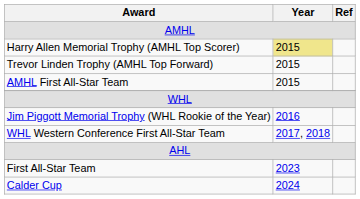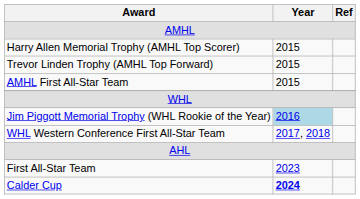(288, 47) khaki background -> (288, 47) no background
(288, 116) no background -> (288, 116) lightblue background
(288, 185) normal -> (288, 185) bold
